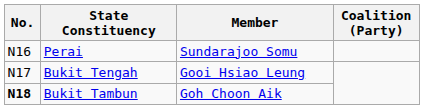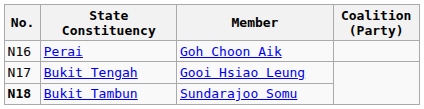(239, 51) Sundarajoo Somu -> (231, 51) Goh Choon Aik
(231, 94) Goh Choon Aik -> (239, 94) Sundarajoo Somu
